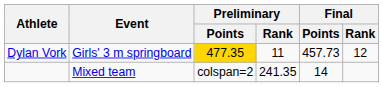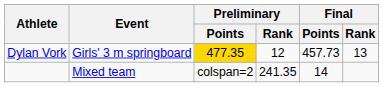(278, 53) 11 -> (278, 53) 12
(360, 53) 12 -> (360, 53) 13
